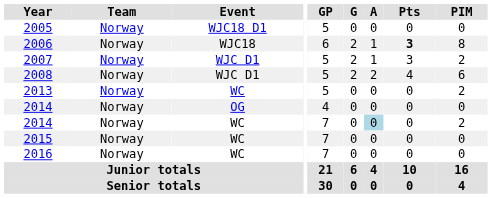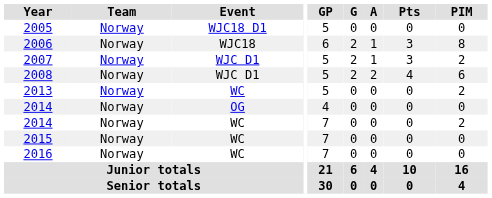(410, 44) bold -> (410, 44) normal
(374, 123) lightblue background -> (374, 123) no background
